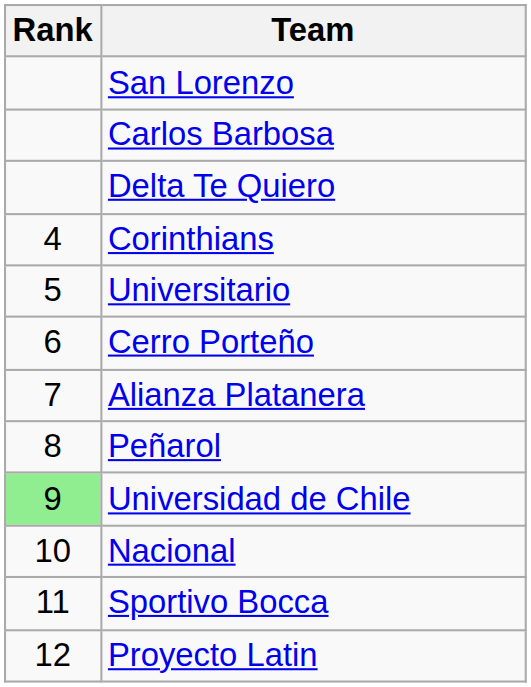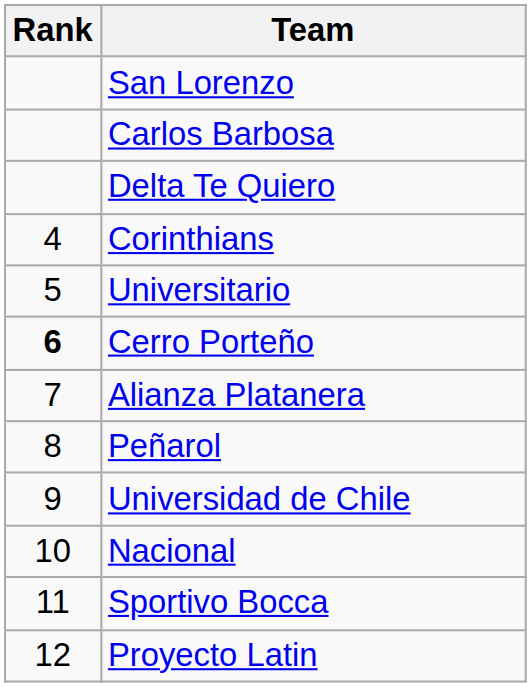(53, 342) normal -> (53, 342) bold
(53, 498) lightgreen background -> (53, 498) no background
